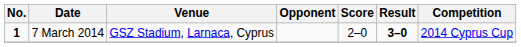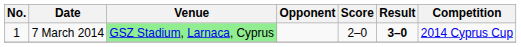(17, 32) bold -> (17, 32) normal
(192, 32) no background -> (192, 32) lightgreen background
